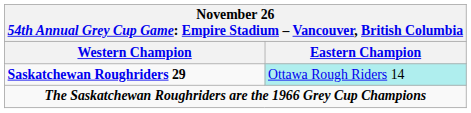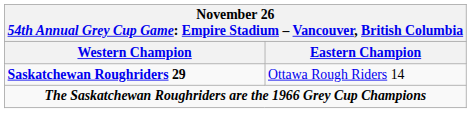(336, 74) paleturquoise background -> (336, 74) no background
